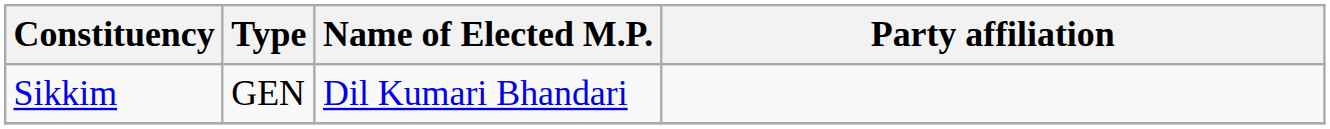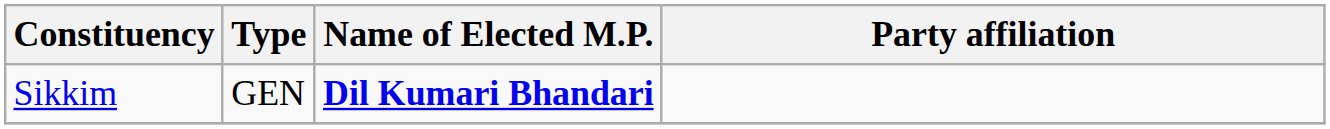(475, 93) normal -> (488, 93) bold
